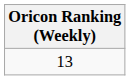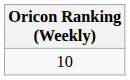(65, 61) 13 -> (65, 61) 10
